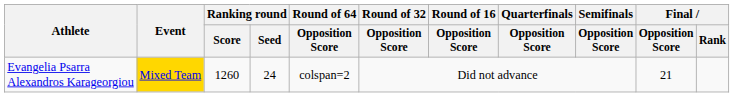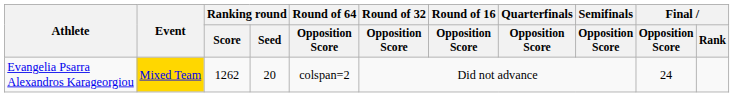(227, 75) 1260 -> (227, 75) 1262
(270, 75) 24 -> (270, 75) 20
(666, 75) 21 -> (666, 75) 24
